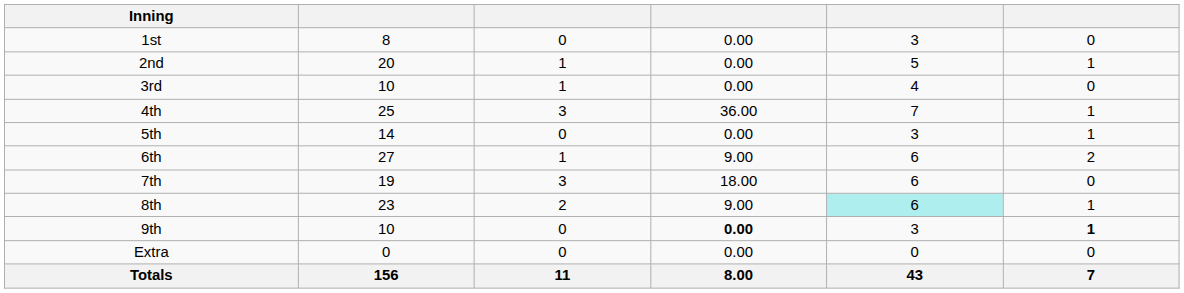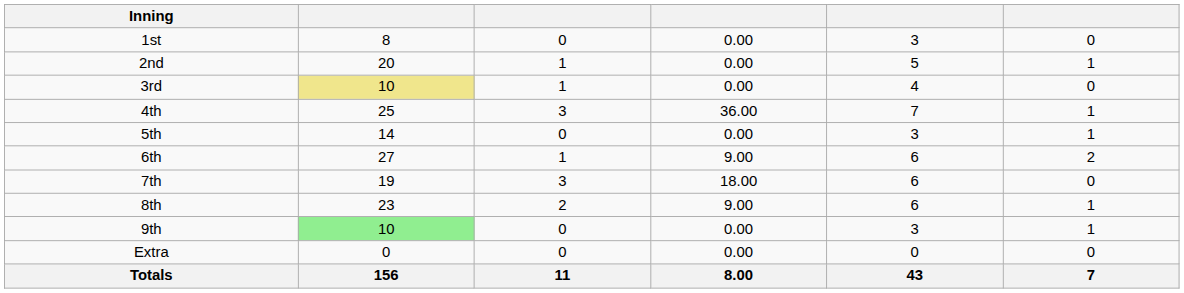(386, 87) no background -> (386, 87) khaki background
(915, 205) paleturquoise background -> (915, 205) no background
(386, 228) no background -> (386, 228) lightgreen background
(739, 228) bold -> (739, 228) normal
(1091, 228) bold -> (1091, 228) normal
